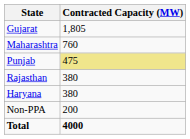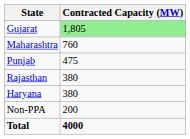(74, 28) no background -> (74, 28) lightgreen background
(70, 61) khaki background -> (70, 61) no background
